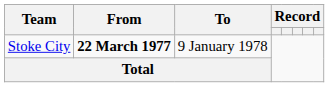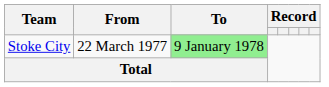(124, 46) bold -> (122, 46) normal
(223, 46) no background -> (219, 46) lightgreen background
